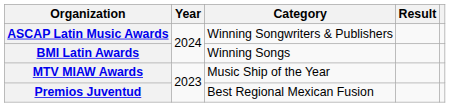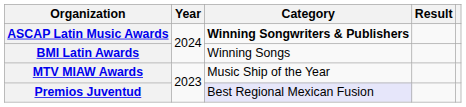(300, 33) normal -> (308, 33) bold
(291, 92) no background -> (291, 92) lavender background
